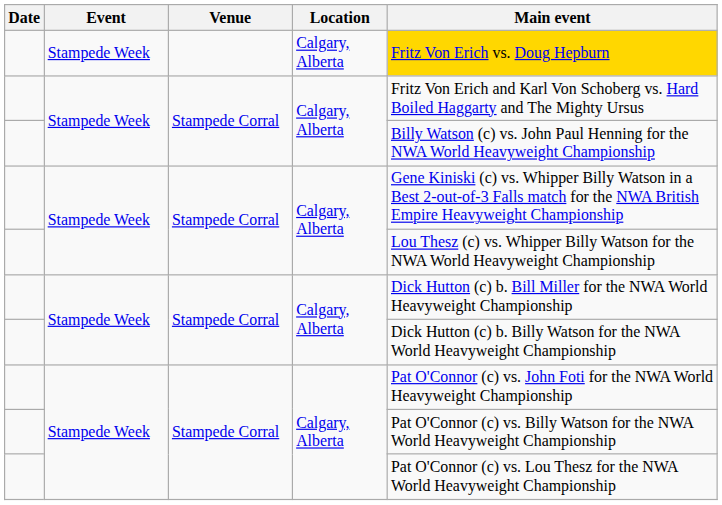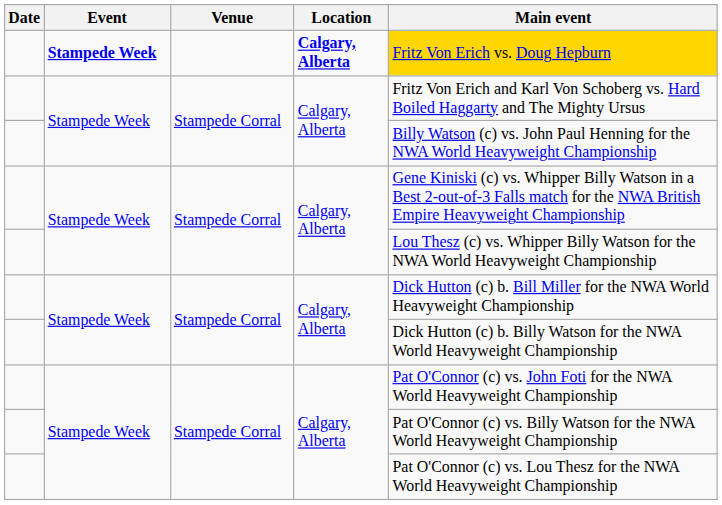(99, 52) normal -> (102, 52) bold
(323, 52) normal -> (327, 52) bold
